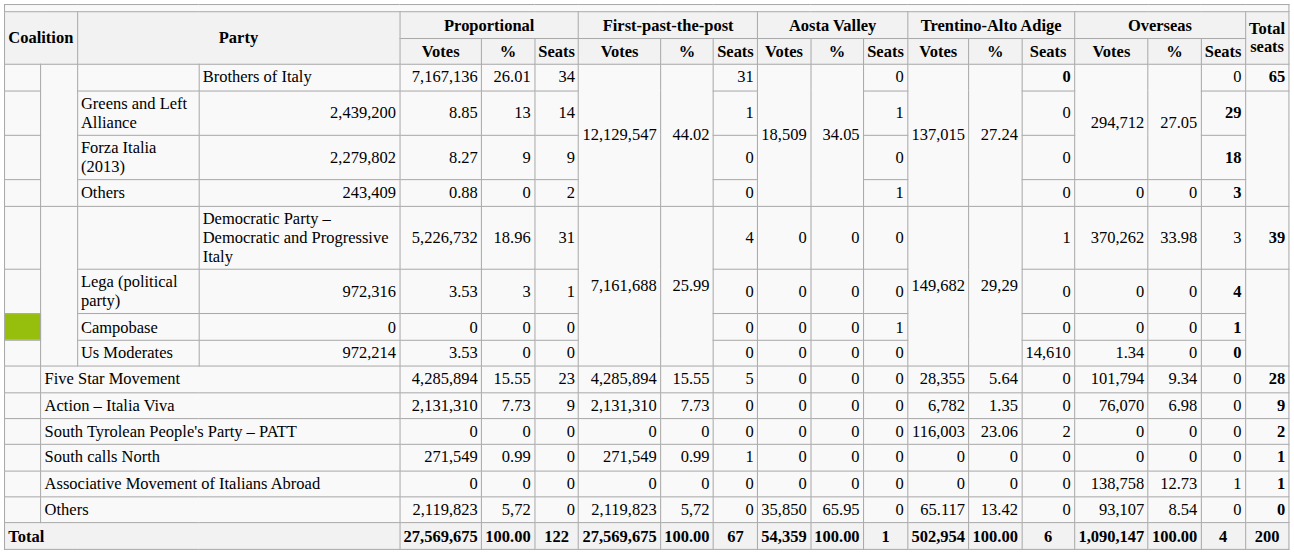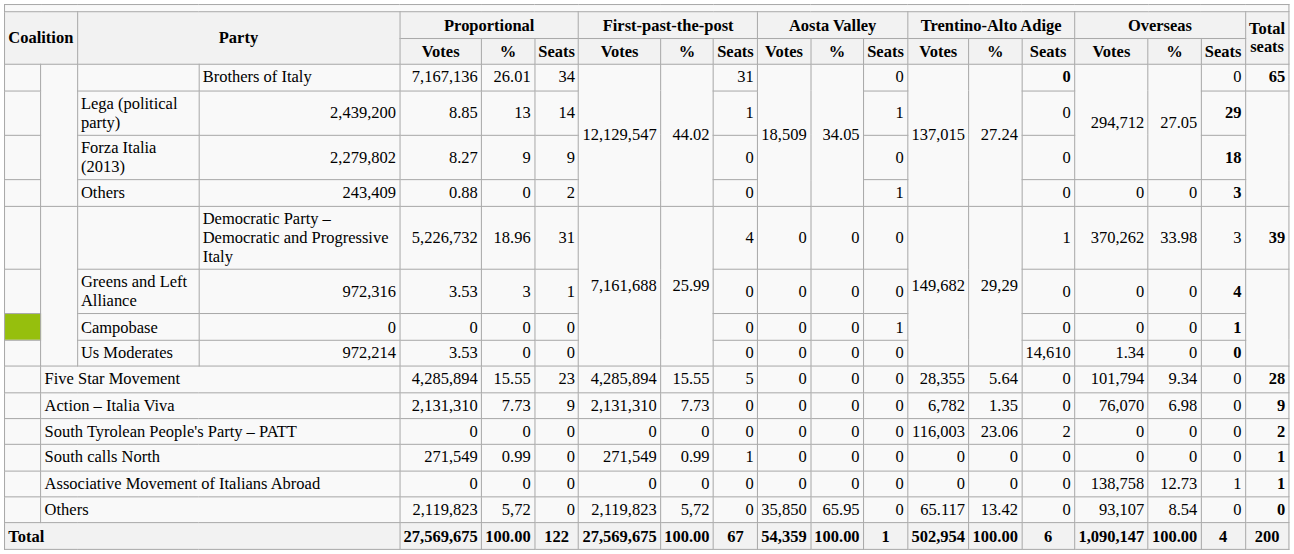(134, 112) Greens and Left Alliance -> (129, 112) Lega (political party)
(129, 291) Lega (political party) -> (134, 291) Greens and Left Alliance
